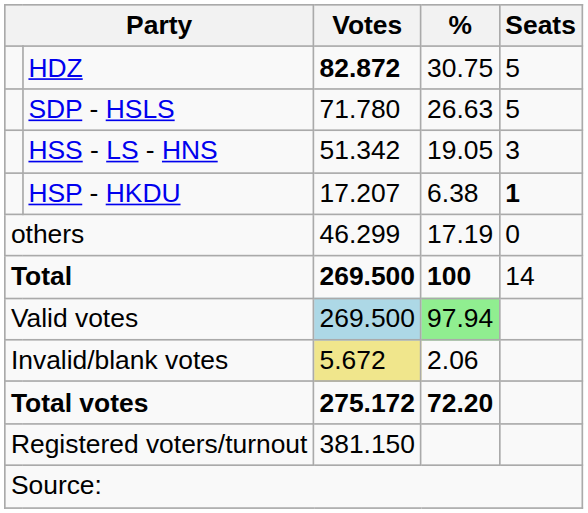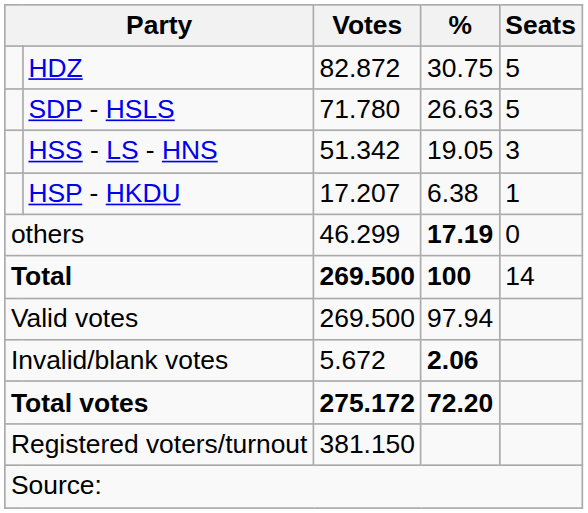(360, 67) bold -> (360, 67) normal
(513, 192) bold -> (513, 192) normal
(460, 234) normal -> (460, 234) bold
(367, 318) lightblue background -> (367, 318) no background
(460, 318) lightgreen background -> (460, 318) no background
(353, 360) khaki background -> (353, 360) no background
(453, 360) normal -> (453, 360) bold
